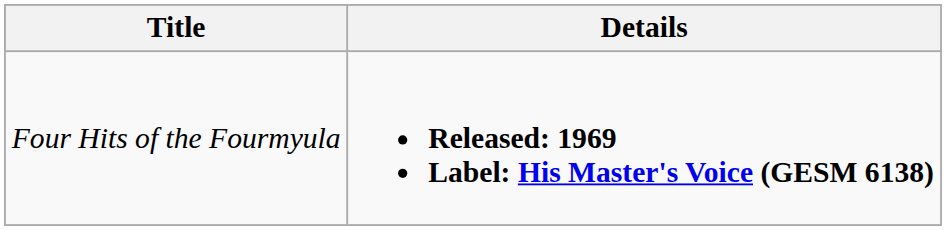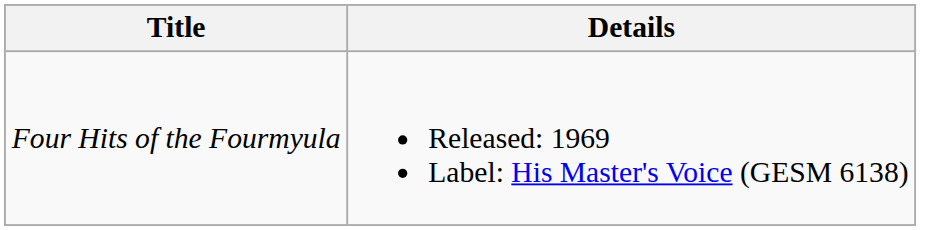(644, 155) bold -> (631, 155) normal
